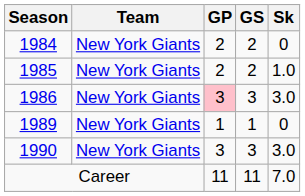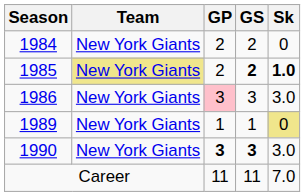(138, 71) no background -> (138, 71) khaki background
(252, 71) normal -> (252, 71) bold
(284, 71) normal -> (284, 71) bold
(284, 124) no background -> (284, 124) khaki background
(220, 151) normal -> (220, 151) bold
(252, 151) normal -> (252, 151) bold
